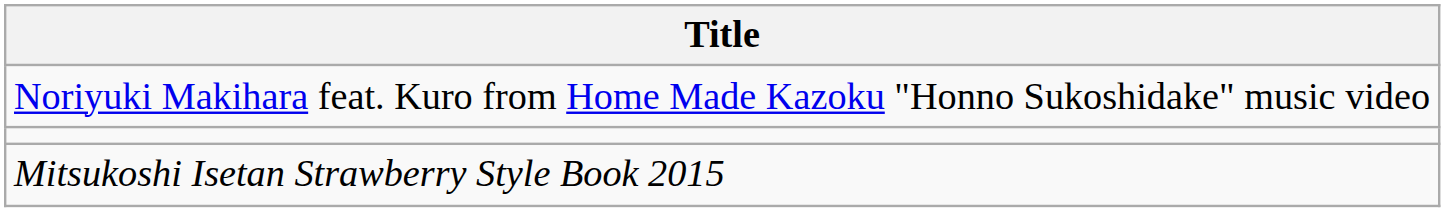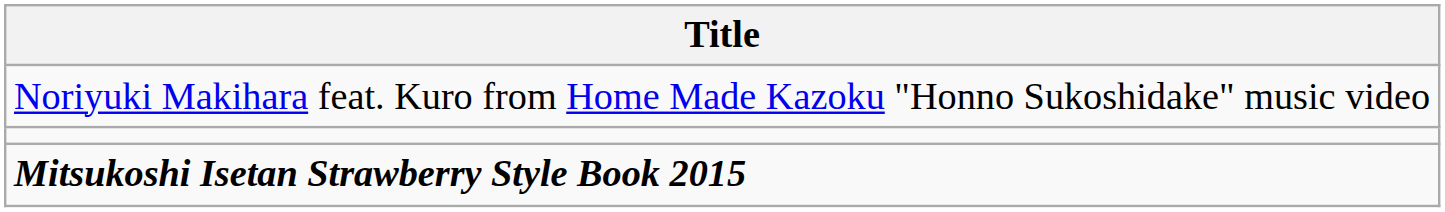(369, 173) normal -> (380, 173) bold
